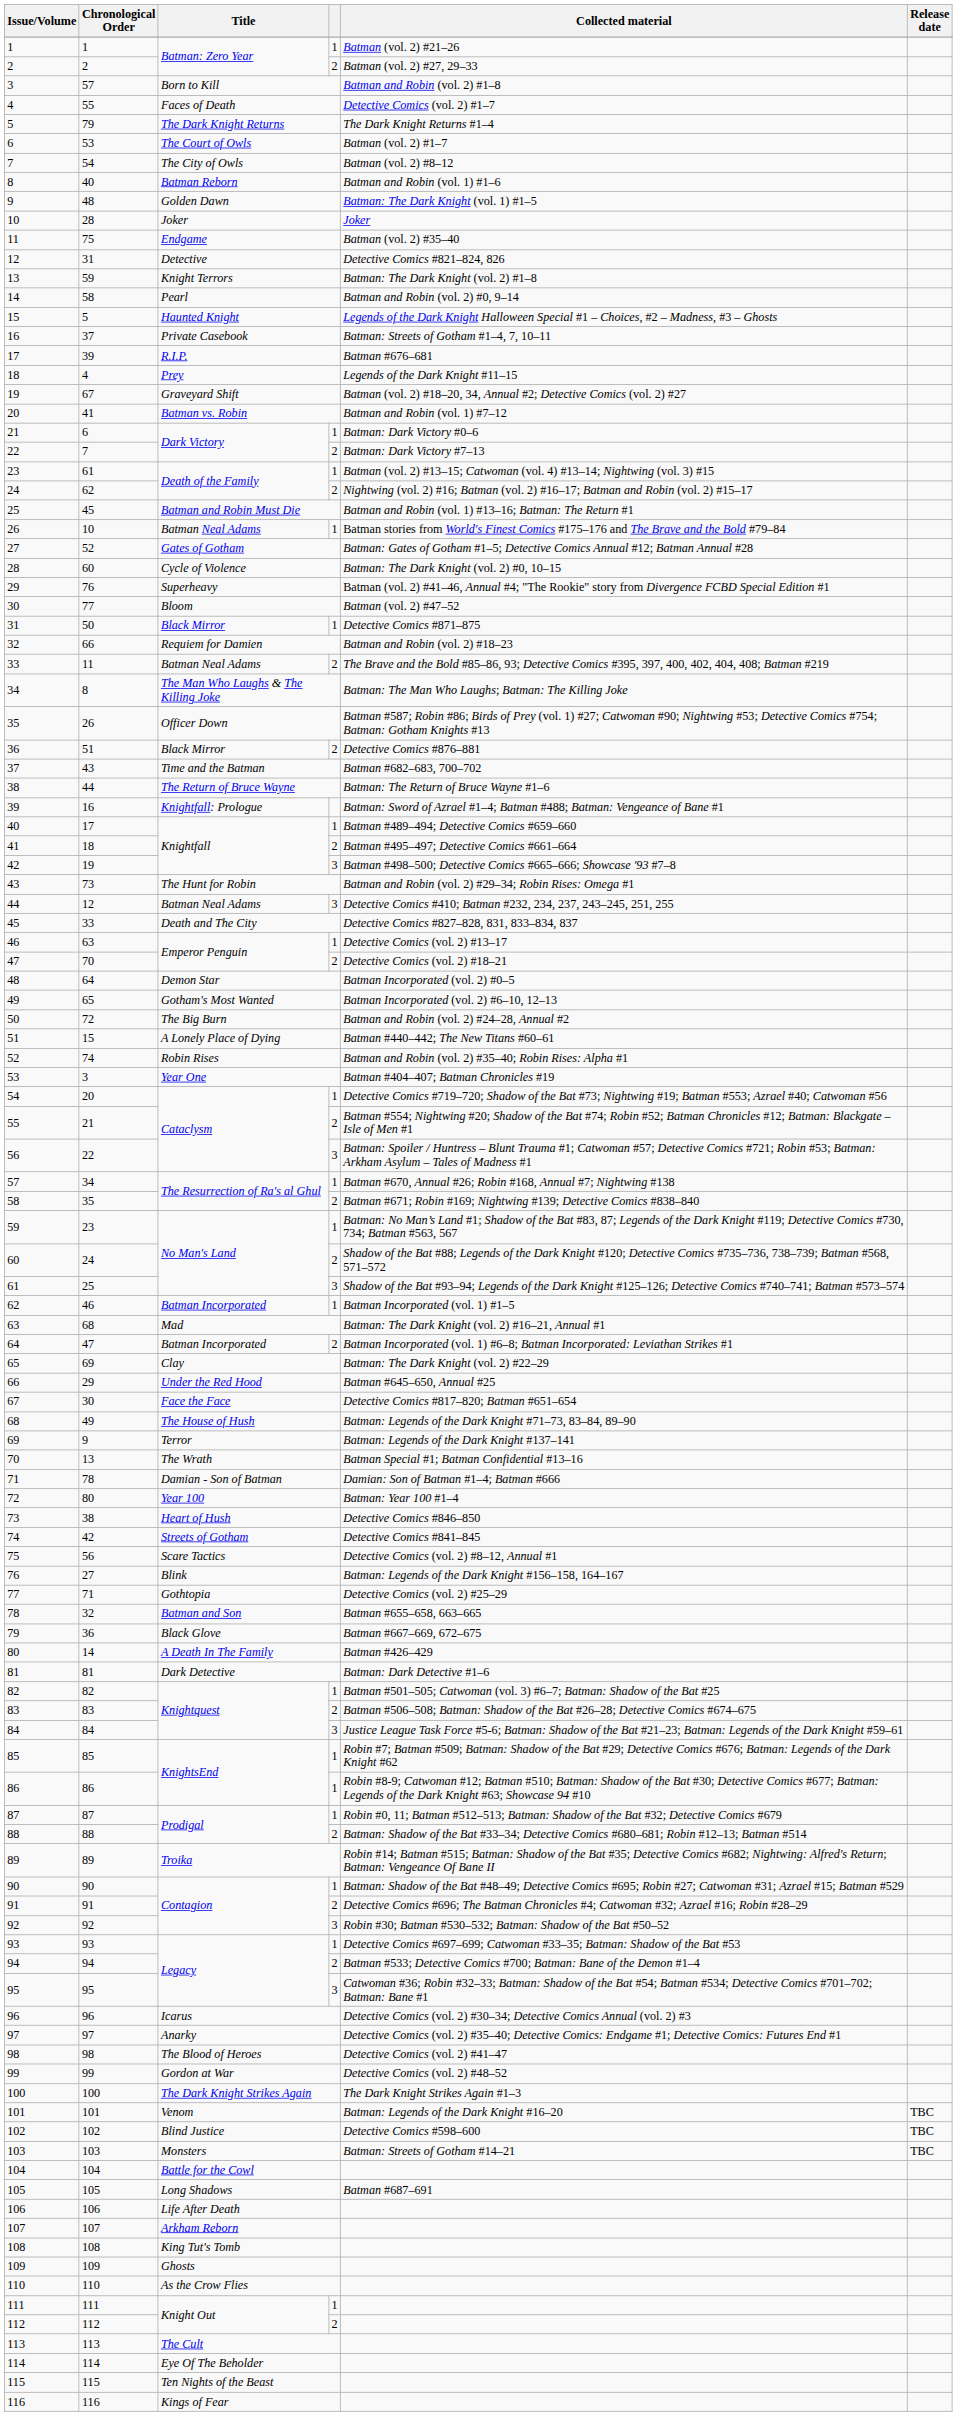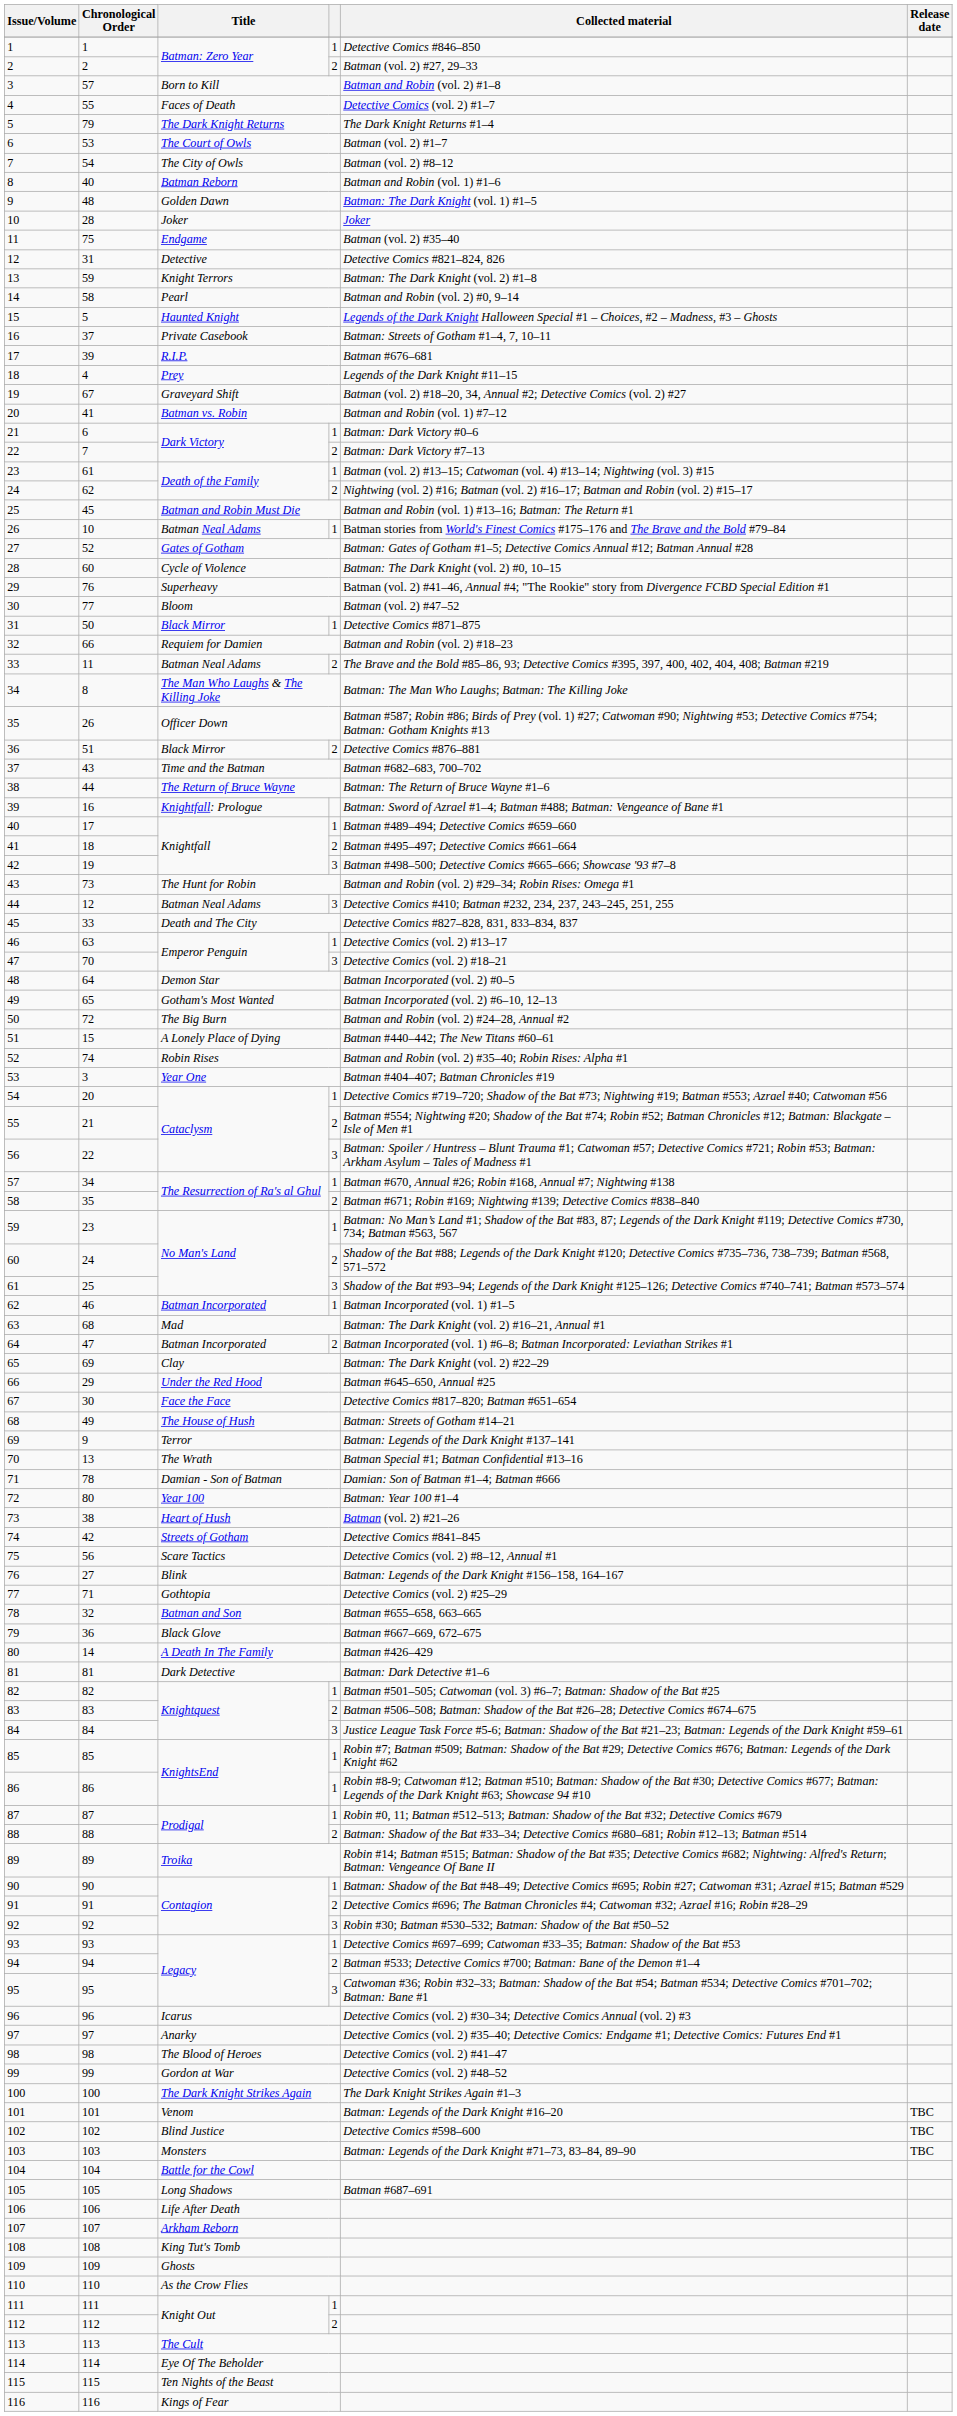(401, 47) Batman (vol. 2) #21–26 -> (412, 47) Detective Comics #846–850
(335, 961) 2 -> (335, 961) 3
(489, 1421) Batman: Legends of the Dark Knight #71–73, 83–84, 89–90 -> (429, 1421) Batman: Streets of Gotham #14–21
(412, 1517) Detective Comics #846–850 -> (401, 1517) Batman (vol. 2) #21–26
(429, 2150) Batman: Streets of Gotham #14–21 -> (489, 2150) Batman: Legends of the Dark Knight #71–73, 83–84, 89–90
